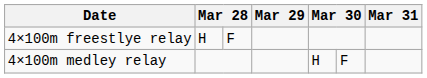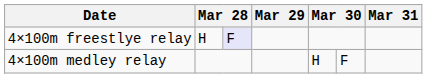(231, 39) no background -> (231, 39) lavender background
